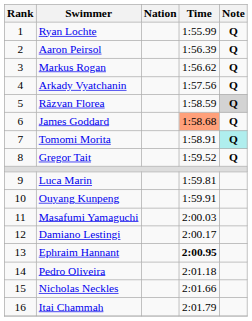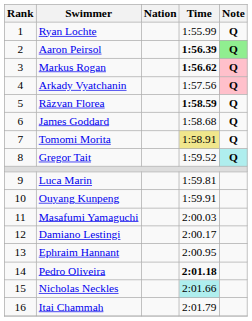(199, 49) normal -> (199, 49) bold
(233, 49) no background -> (233, 49) lightgreen background
(199, 67) normal -> (199, 67) bold
(233, 67) no background -> (233, 67) pink background
(233, 85) no background -> (233, 85) pink background
(199, 103) normal -> (199, 103) bold
(233, 103) lightgrey background -> (233, 103) no background
(199, 121) lightsalmon background -> (199, 121) no background
(199, 139) no background -> (199, 139) khaki background
(233, 139) paleturquoise background -> (233, 139) no background
(233, 157) no background -> (233, 157) paleturquoise background
(199, 252) bold -> (199, 252) normal
(199, 270) normal -> (199, 270) bold
(199, 288) no background -> (199, 288) paleturquoise background
